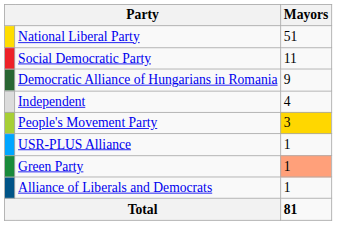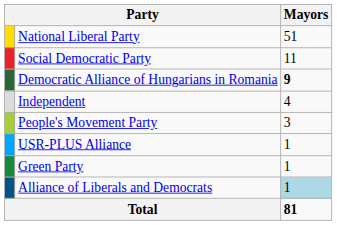(287, 79) normal -> (287, 79) bold
(287, 123) gold background -> (287, 123) no background
(287, 166) lightsalmon background -> (287, 166) no background
(287, 187) no background -> (287, 187) lightblue background
